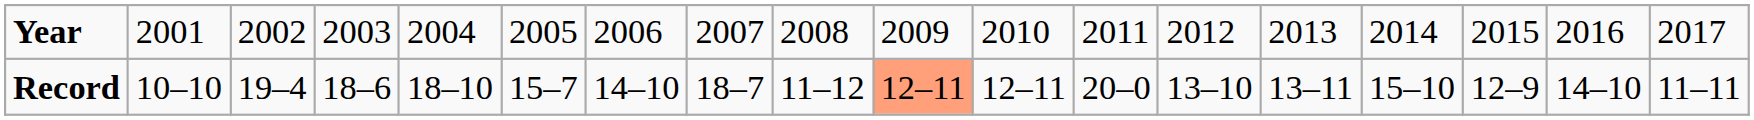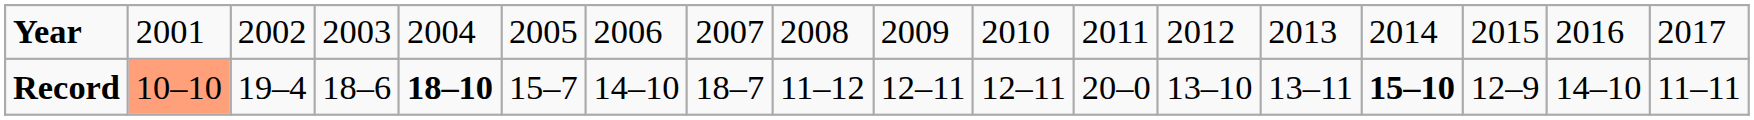(179, 86) no background -> (179, 86) lightsalmon background
(450, 86) normal -> (450, 86) bold
(923, 86) lightsalmon background -> (923, 86) no background
(1412, 86) normal -> (1412, 86) bold
